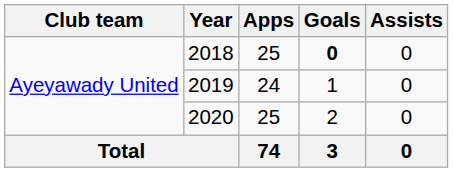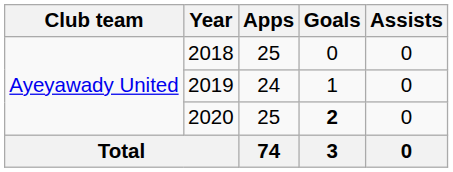(332, 53) bold -> (332, 53) normal
(332, 118) normal -> (332, 118) bold
